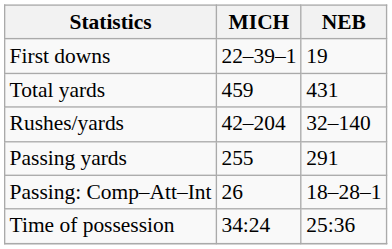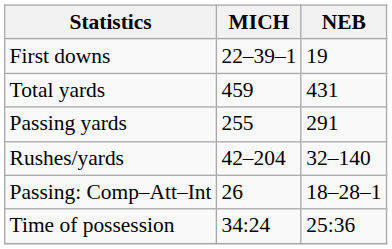rows swapped: (67, 123) <-> (68, 157)
